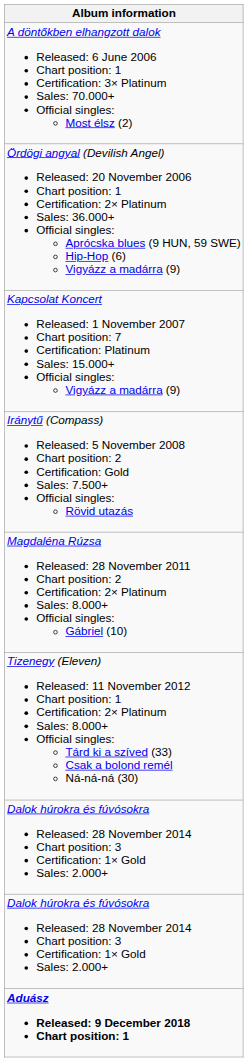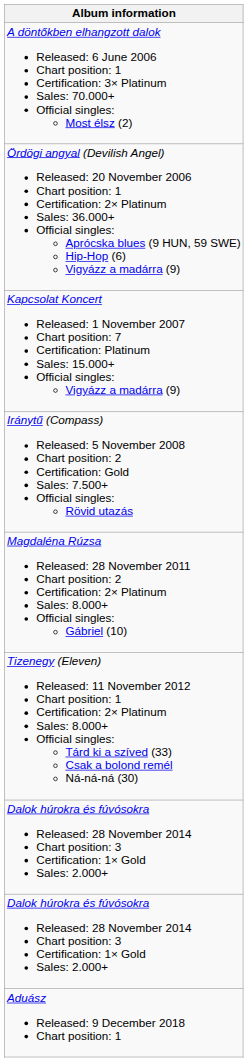(124, 1017) bold -> (124, 1017) normal
